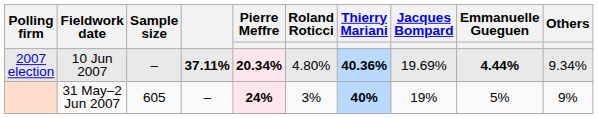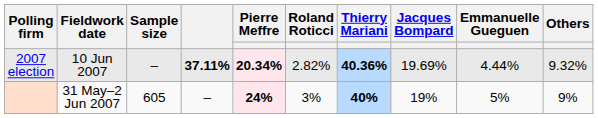(311, 65) 4.80% -> (311, 65) 2.82%
(500, 65) bold -> (500, 65) normal
(568, 65) 9.34% -> (568, 65) 9.32%
